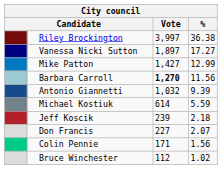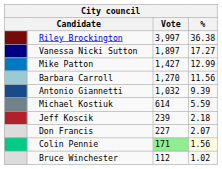(167, 78) bold -> (167, 78) normal
(162, 144) no background -> (162, 144) lightgreen background
(200, 144) no background -> (200, 144) lightyellow background
